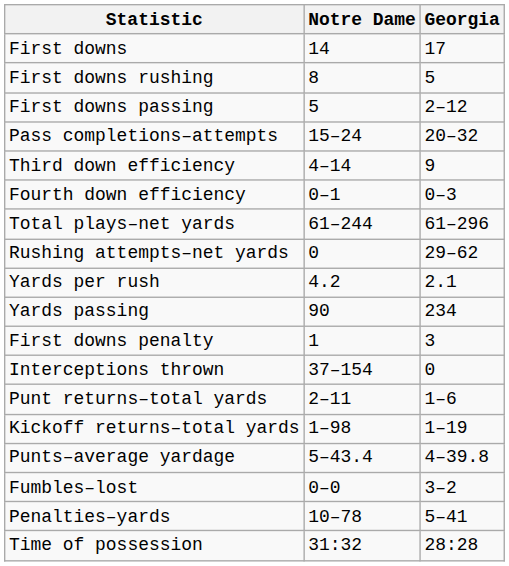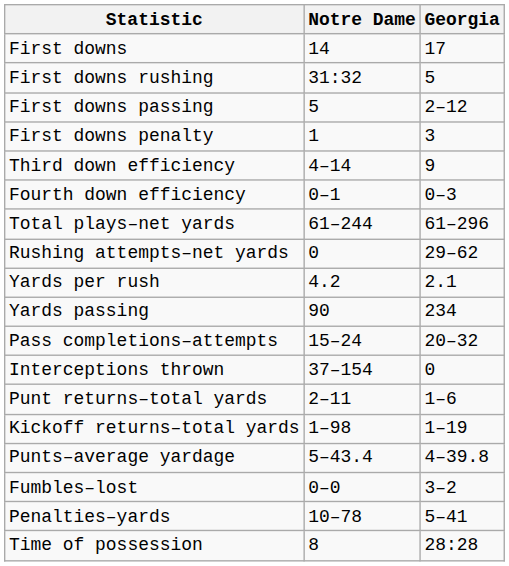(314, 78) 8 -> (335, 78) 31:32
rows swapped: (111, 341) <-> (144, 136)
(335, 546) 31:32 -> (314, 546) 8
